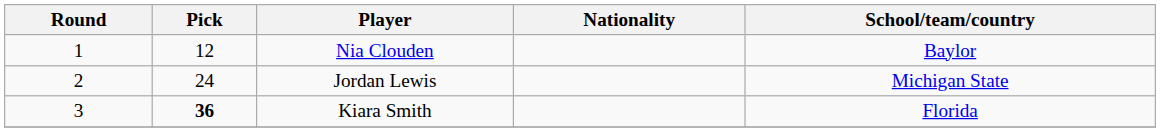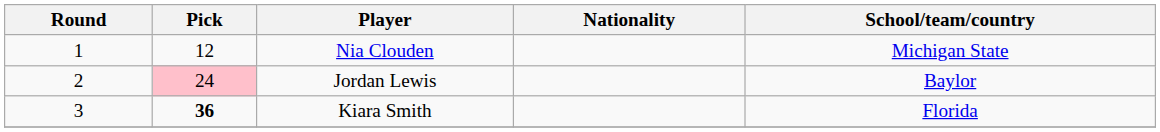(950, 50) Baylor -> (950, 50) Michigan State
(204, 80) no background -> (204, 80) pink background
(950, 80) Michigan State -> (950, 80) Baylor
